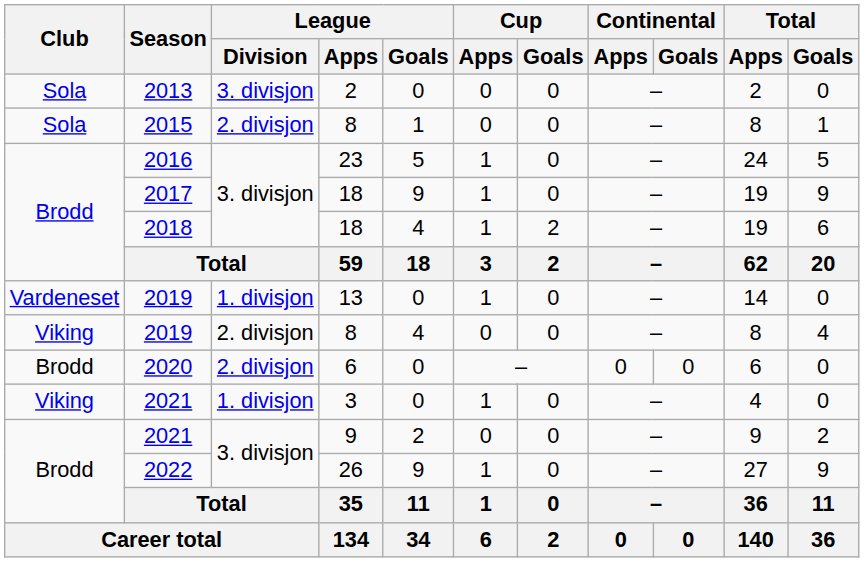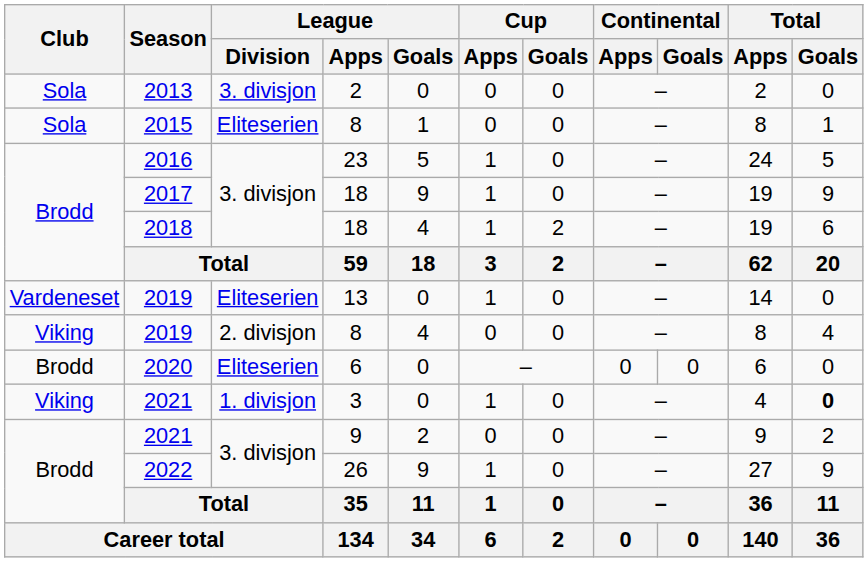(265, 125) 2. divisjon -> (268, 125) Eliteserien
(265, 297) 1. divisjon -> (268, 297) Eliteserien
(265, 366) 2. divisjon -> (268, 366) Eliteserien
(823, 401) normal -> (828, 401) bold
